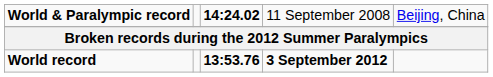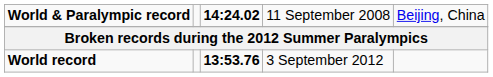(327, 60) bold -> (325, 60) normal
